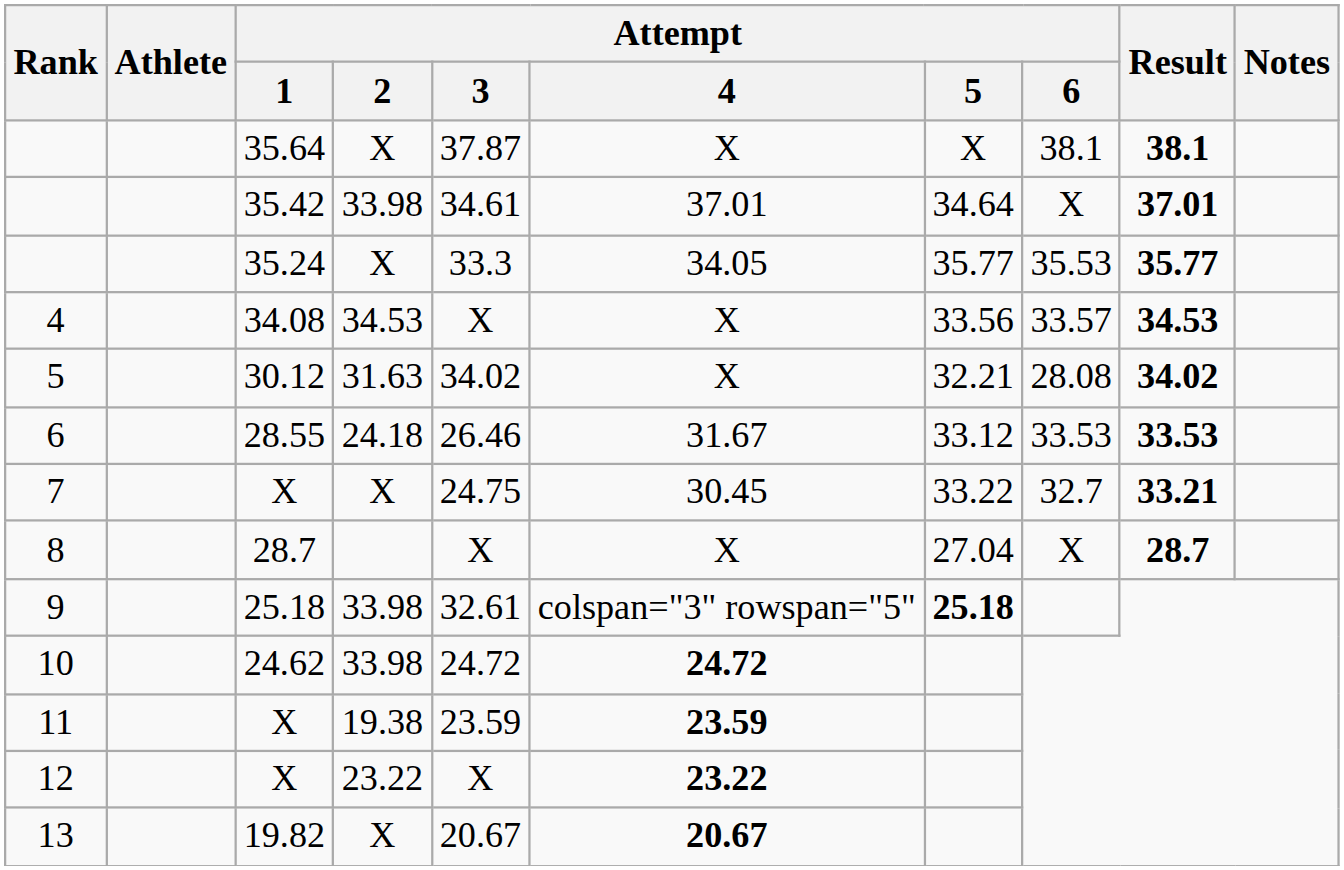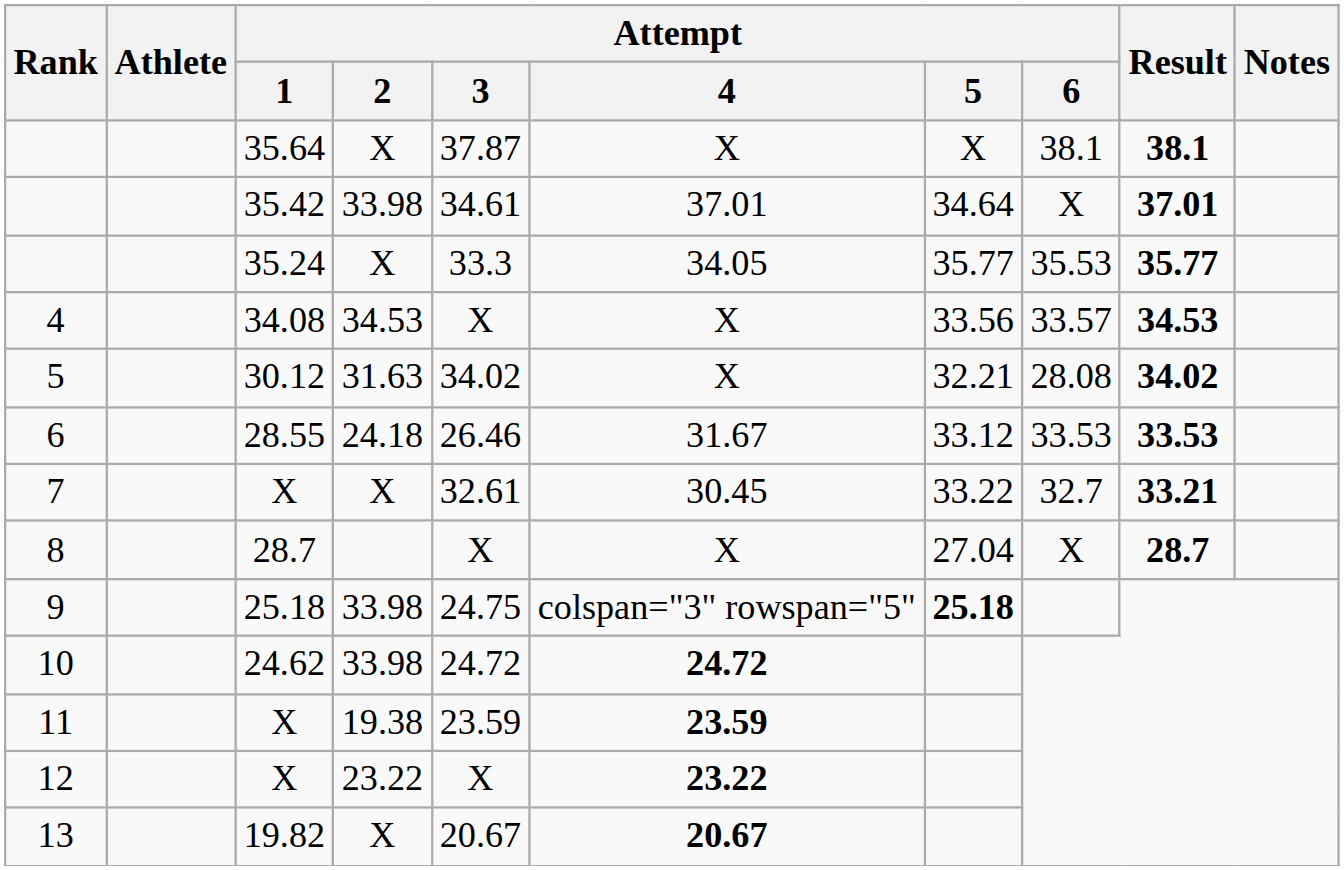(480, 491) 24.75 -> (480, 491) 32.61
(480, 606) 32.61 -> (480, 606) 24.75
